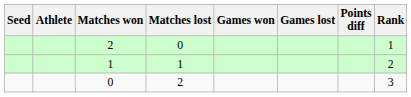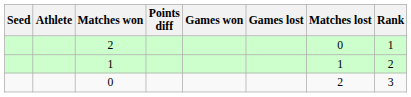columns swapped: (180, 20) <-> (356, 20)
